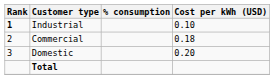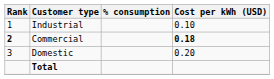(10, 25) bold -> (10, 25) normal
(10, 39) normal -> (10, 39) bold
(185, 39) normal -> (185, 39) bold
